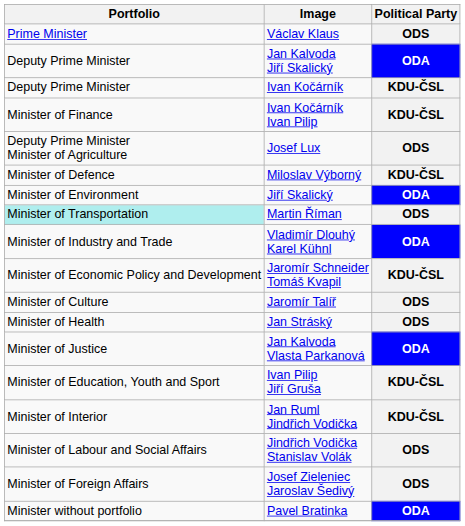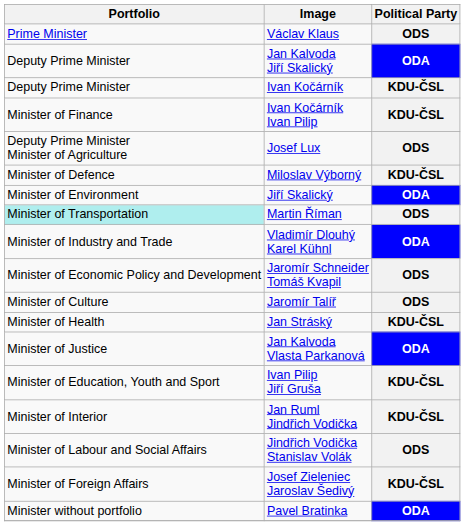(416, 275) KDU-ČSL -> (416, 275) ODS
(416, 322) ODS -> (416, 322) KDU-ČSL
(416, 484) ODS -> (416, 484) KDU-ČSL
